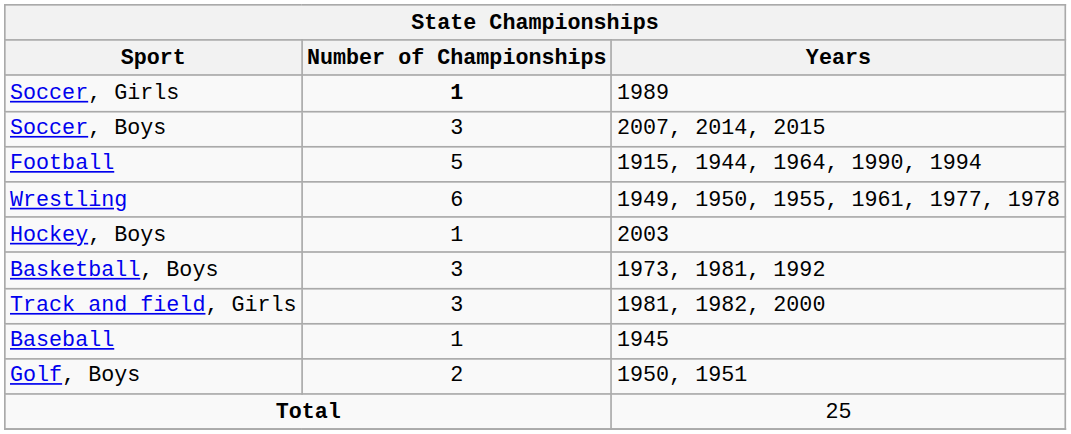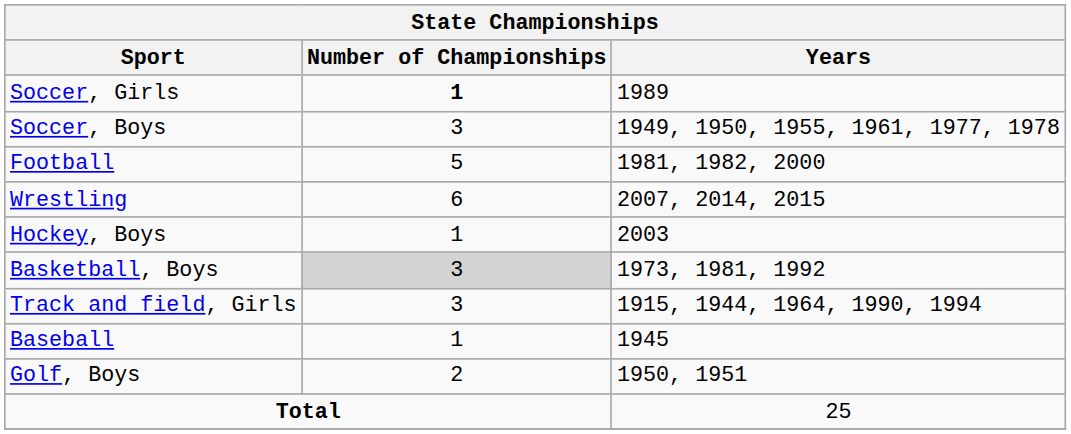(721, 129) 2007, 2014, 2015 -> (838, 129) 1949, 1950, 1955, 1961, 1977, 1978
(799, 164) 1915, 1944, 1964, 1990, 1994 -> (721, 164) 1981, 1982, 2000
(838, 199) 1949, 1950, 1955, 1961, 1977, 1978 -> (721, 199) 2007, 2014, 2015
(457, 270) no background -> (457, 270) lightgrey background
(721, 306) 1981, 1982, 2000 -> (799, 306) 1915, 1944, 1964, 1990, 1994
